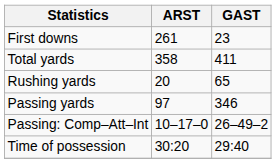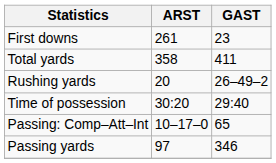(222, 81) 65 -> (241, 81) 26–49–2
rows swapped: (51, 103) <-> (67, 147)
(241, 125) 26–49–2 -> (222, 125) 65
